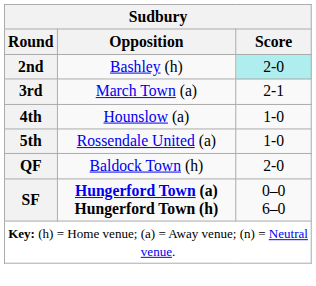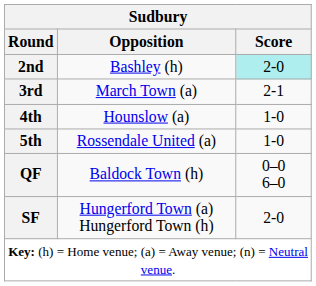(274, 166) 2-0 -> (274, 174) 0–0 6–0
(146, 199) bold -> (146, 217) normal
(274, 199) 0–0 6–0 -> (274, 217) 2-0
